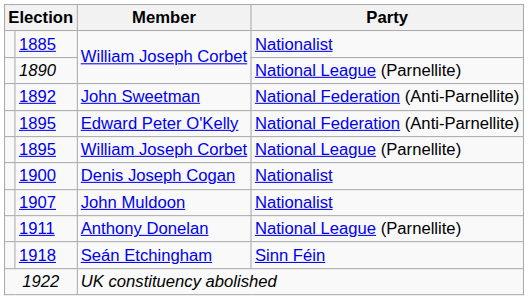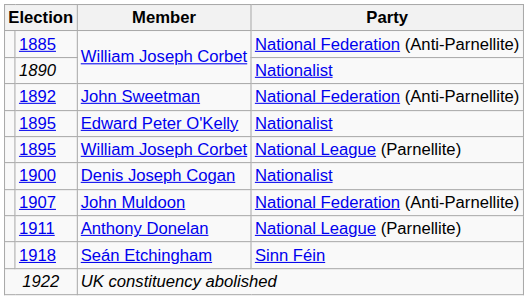(294, 44) Nationalist -> (387, 44) National Federation (Anti-Parnellite)
(358, 70) National League (Parnellite) -> (294, 70) Nationalist
(387, 123) National Federation (Anti-Parnellite) -> (294, 123) Nationalist
(294, 202) Nationalist -> (387, 202) National Federation (Anti-Parnellite)
